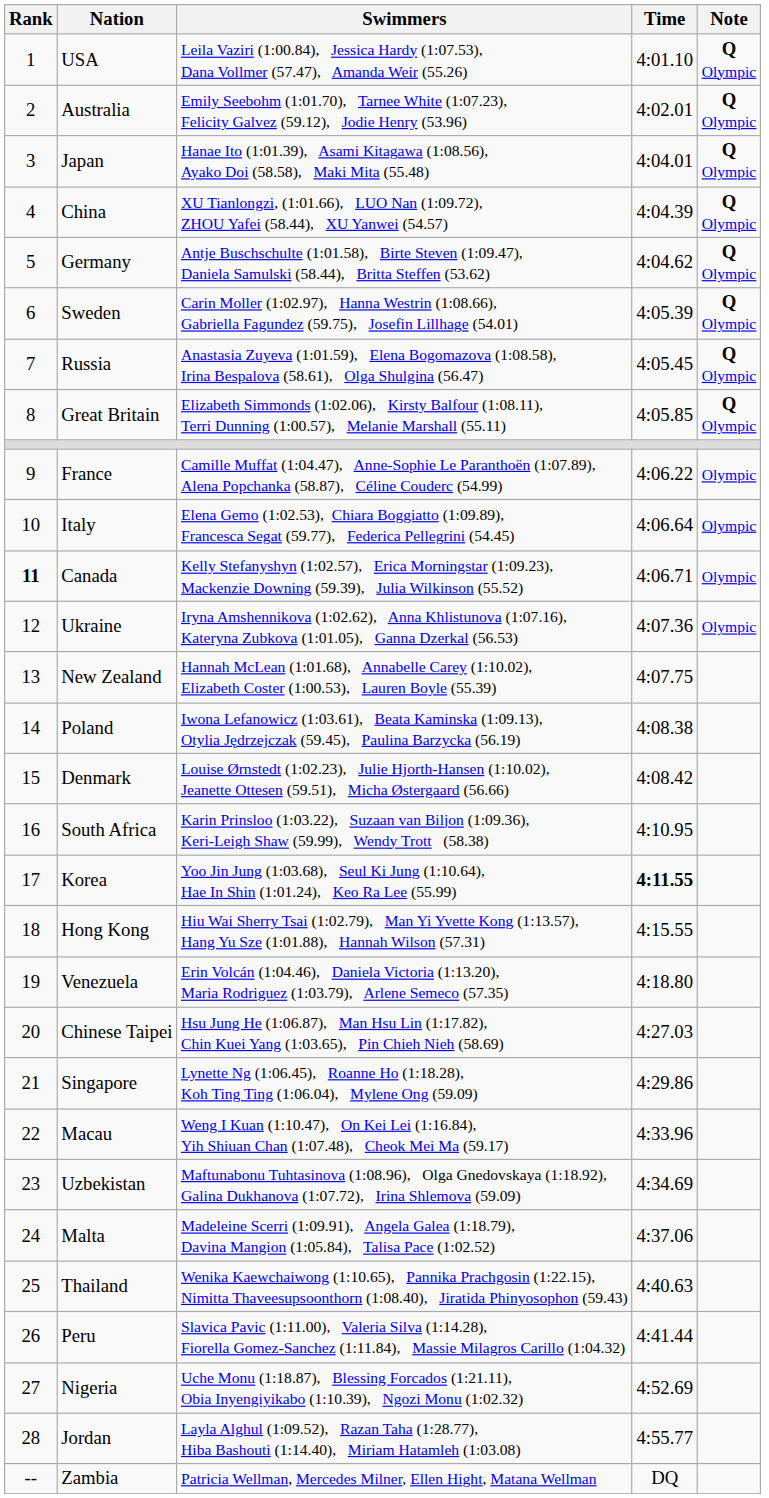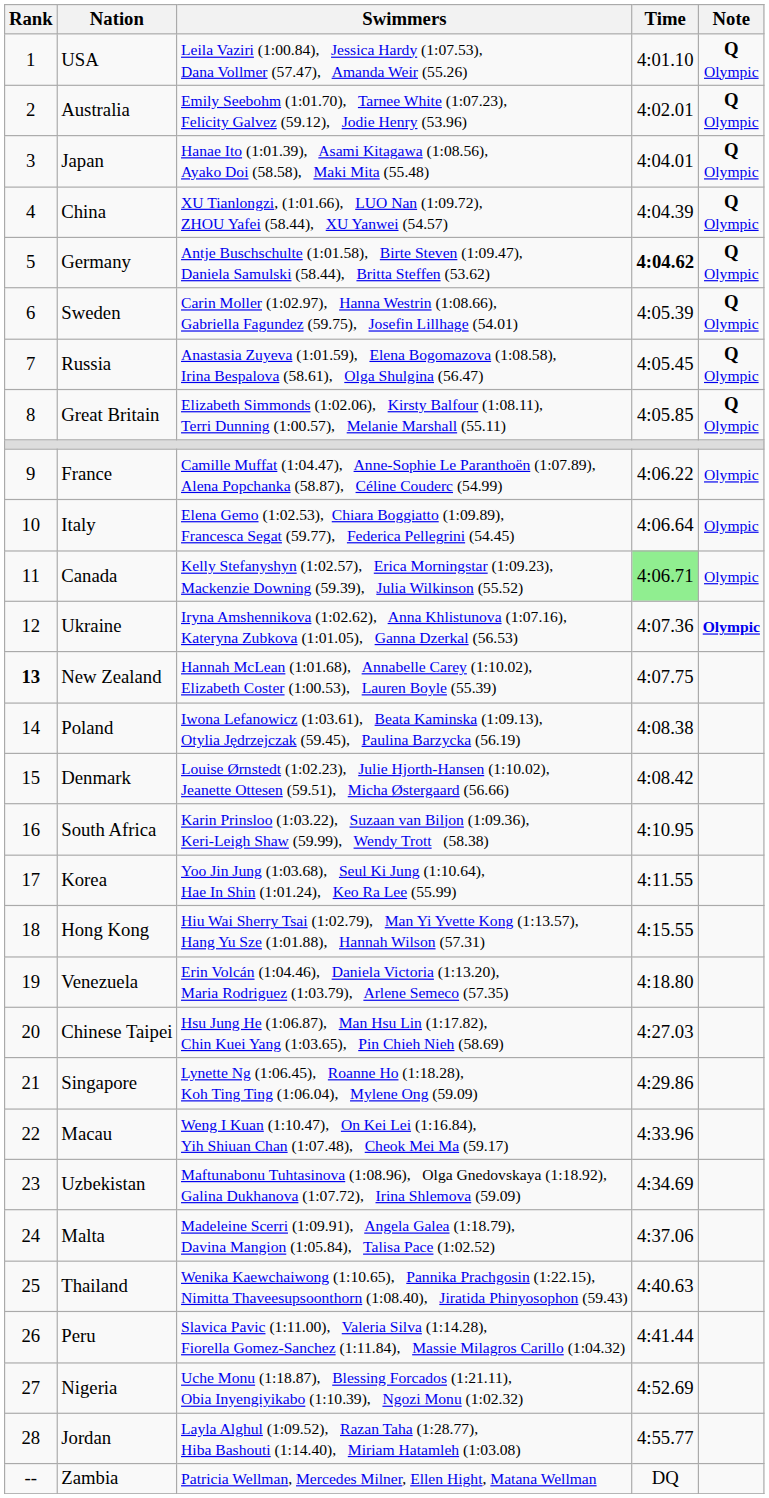(665, 262) normal -> (665, 262) bold
(31, 575) bold -> (31, 575) normal
(665, 575) no background -> (665, 575) lightgreen background
(729, 627) normal -> (731, 626) bold
(31, 677) normal -> (31, 677) bold
(665, 880) bold -> (665, 880) normal
